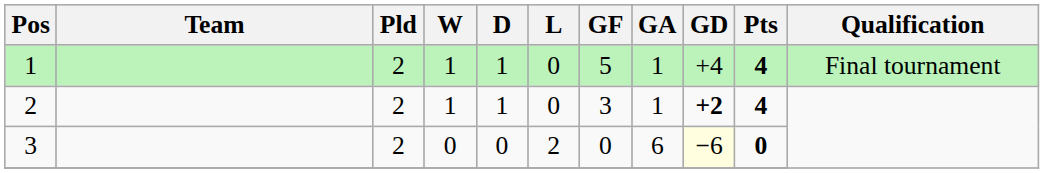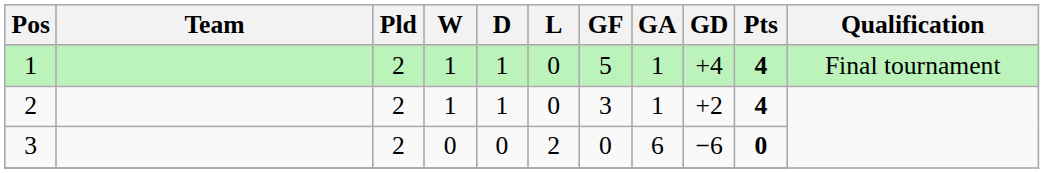(709, 106) bold -> (709, 106) normal
(709, 146) lightyellow background -> (709, 146) no background
